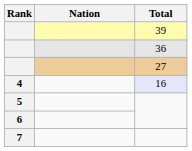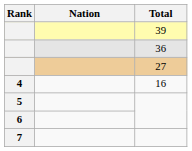(161, 83) lavender background -> (161, 83) no background
